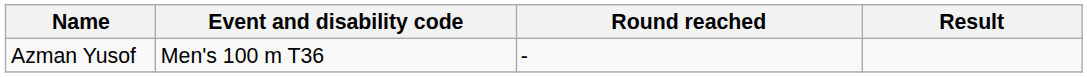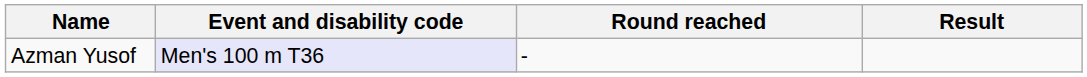(242, 55) no background -> (242, 55) lavender background
